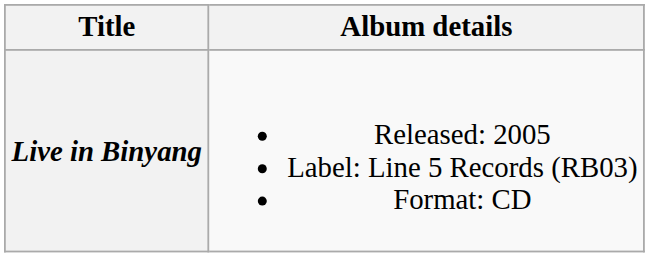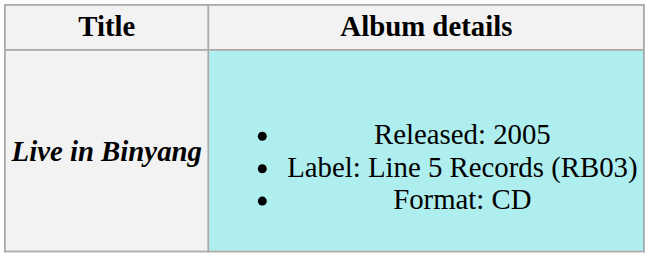(426, 167) no background -> (426, 167) paleturquoise background
